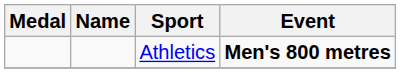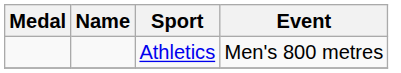(308, 52) bold -> (304, 52) normal
